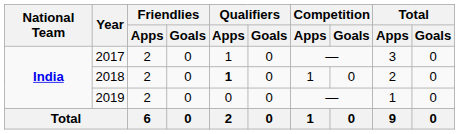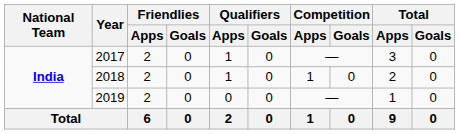(228, 77) bold -> (228, 77) normal
